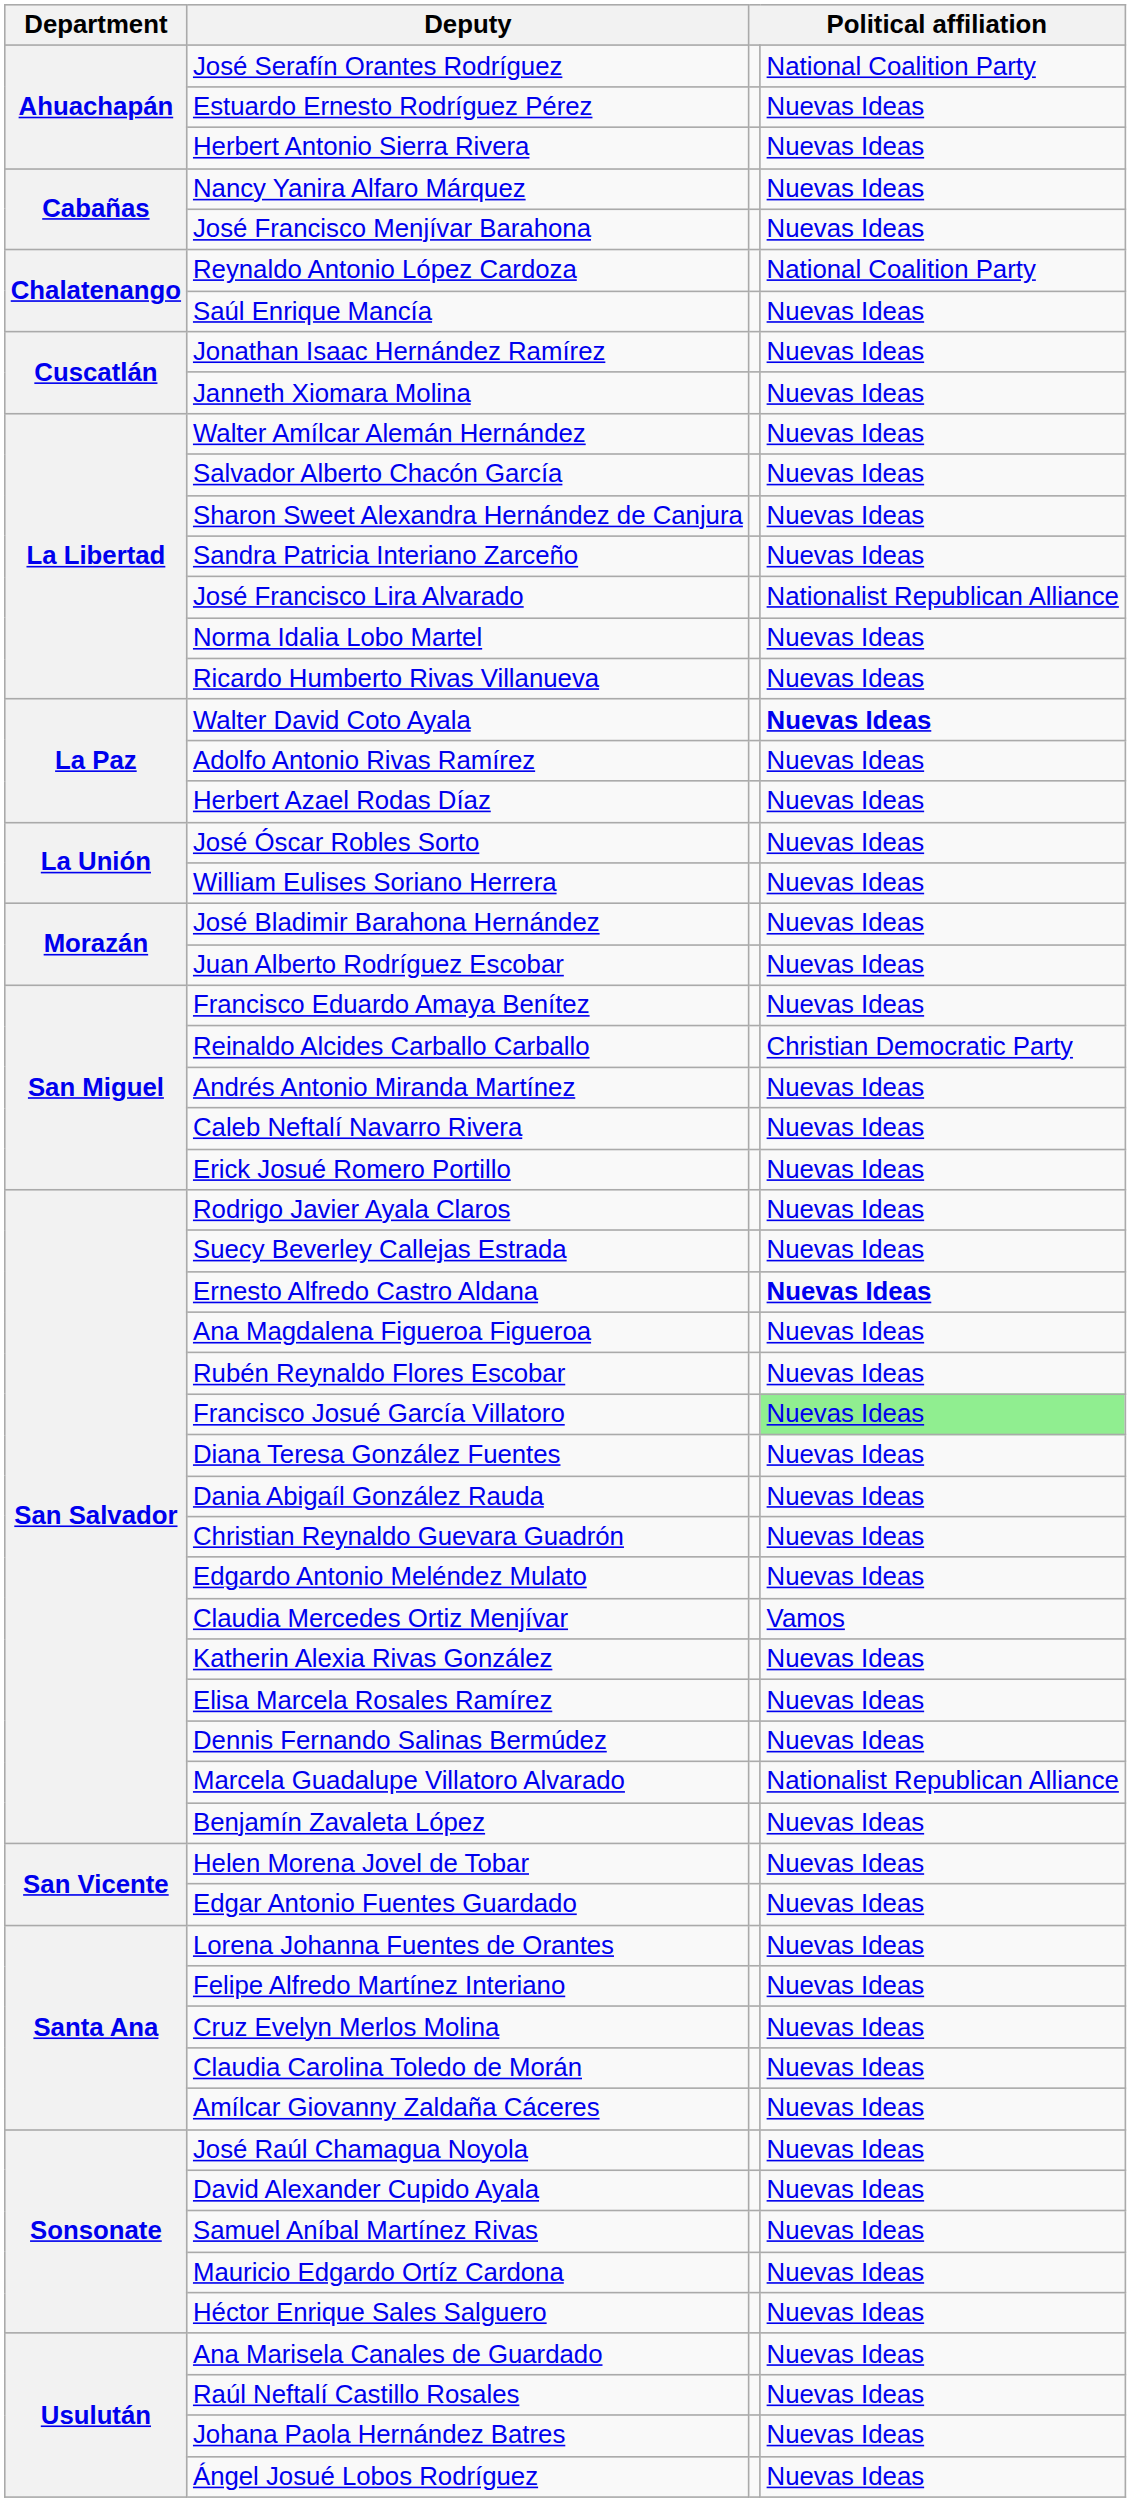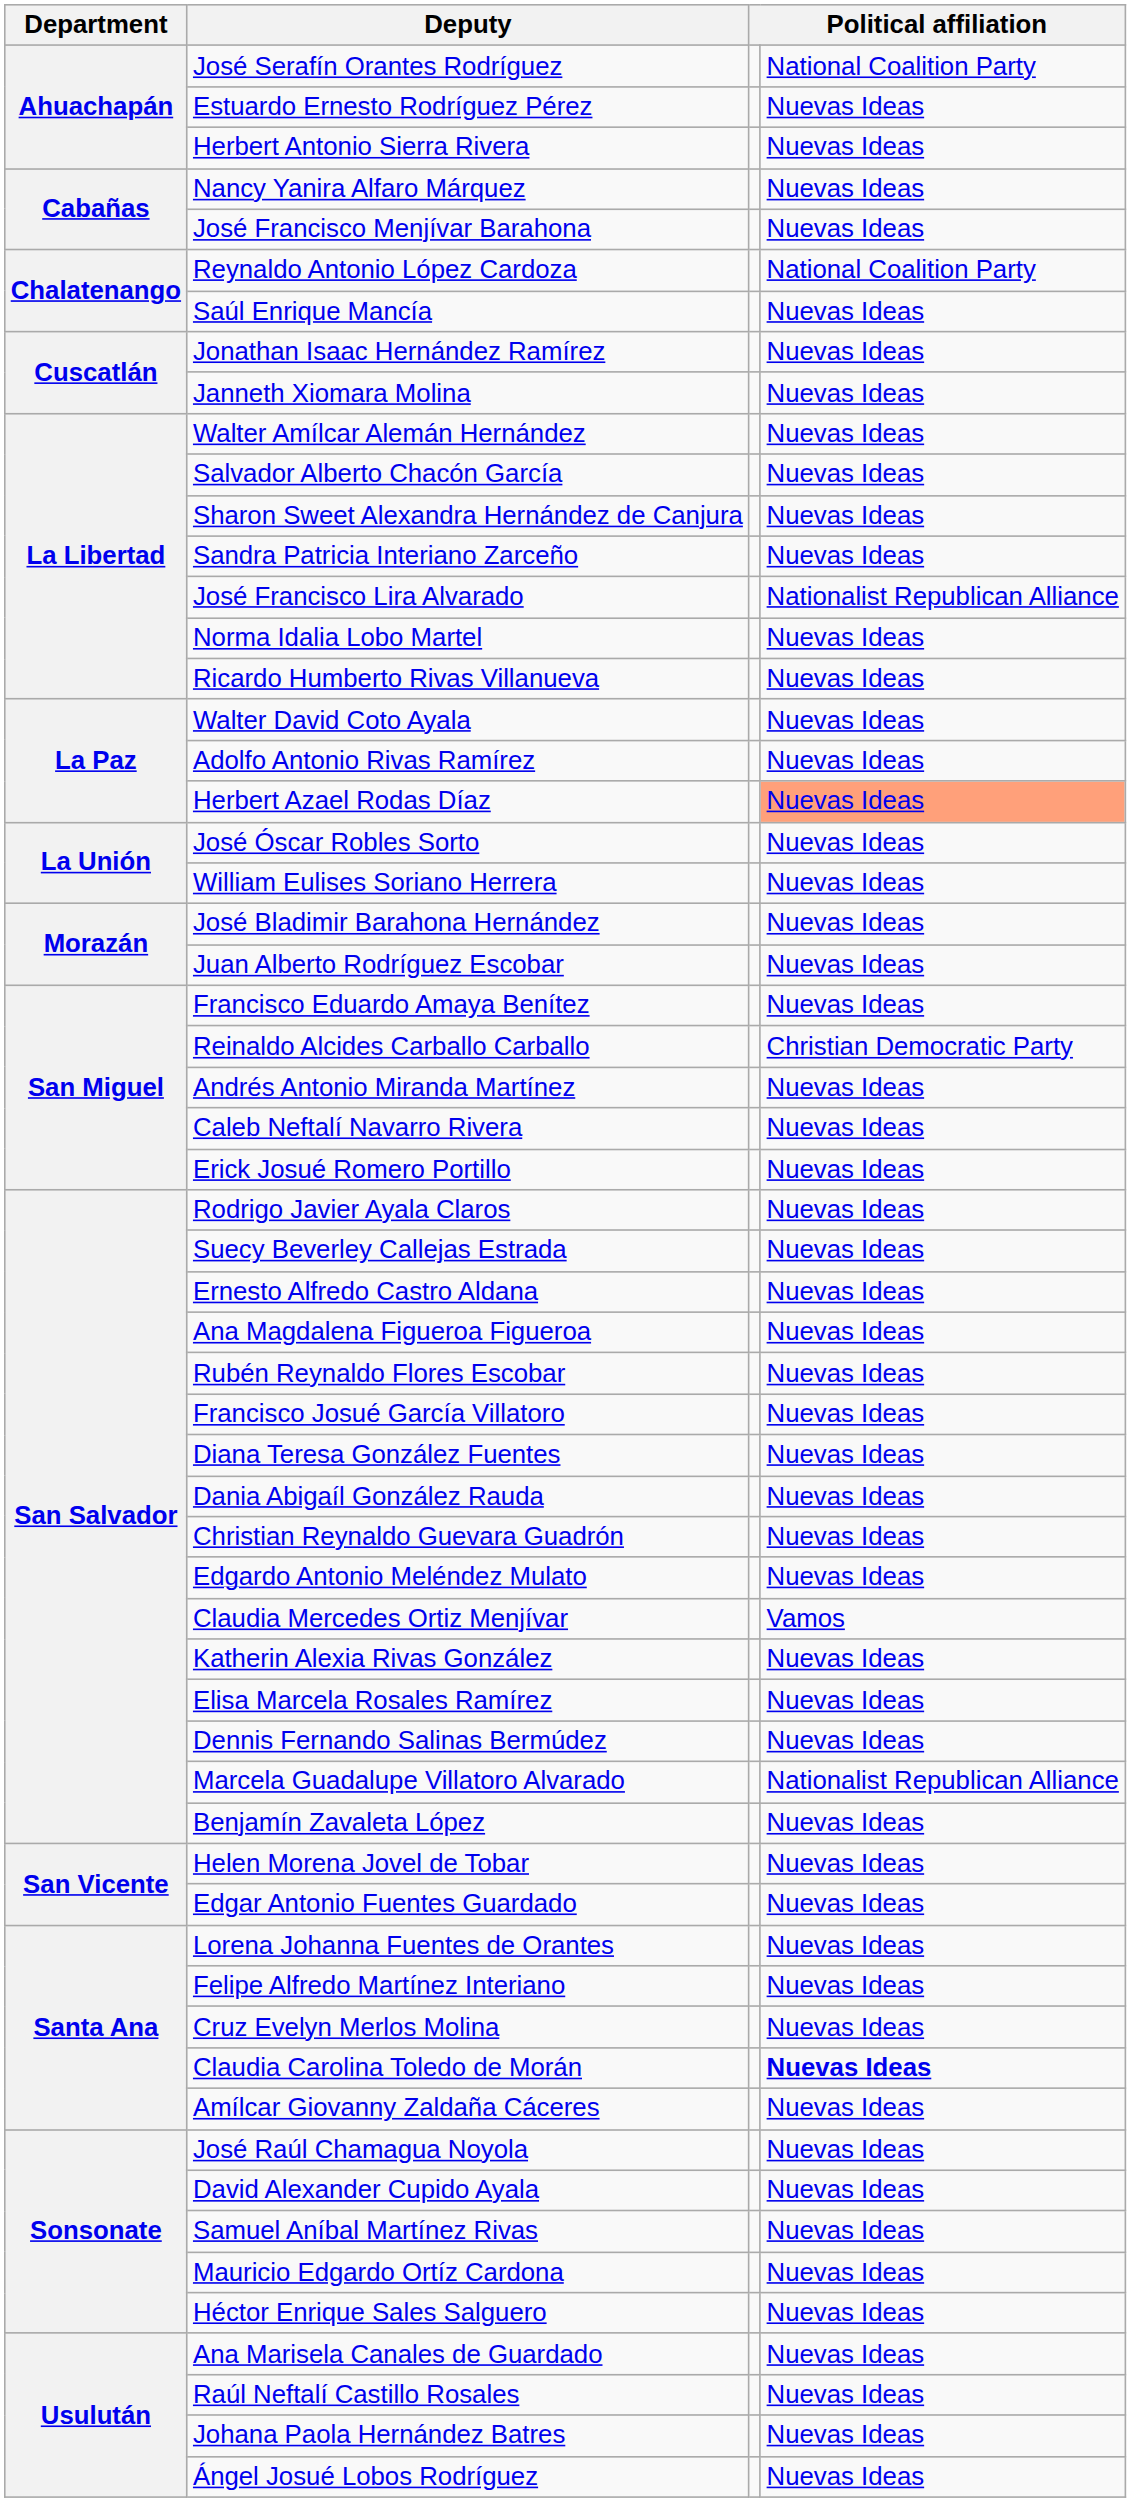(849, 719) bold -> (845, 719) normal
(845, 801) no background -> (845, 801) lightsalmon background
(849, 1291) bold -> (845, 1291) normal
(845, 1413) lightgreen background -> (845, 1413) no background
(845, 2067) normal -> (849, 2067) bold
